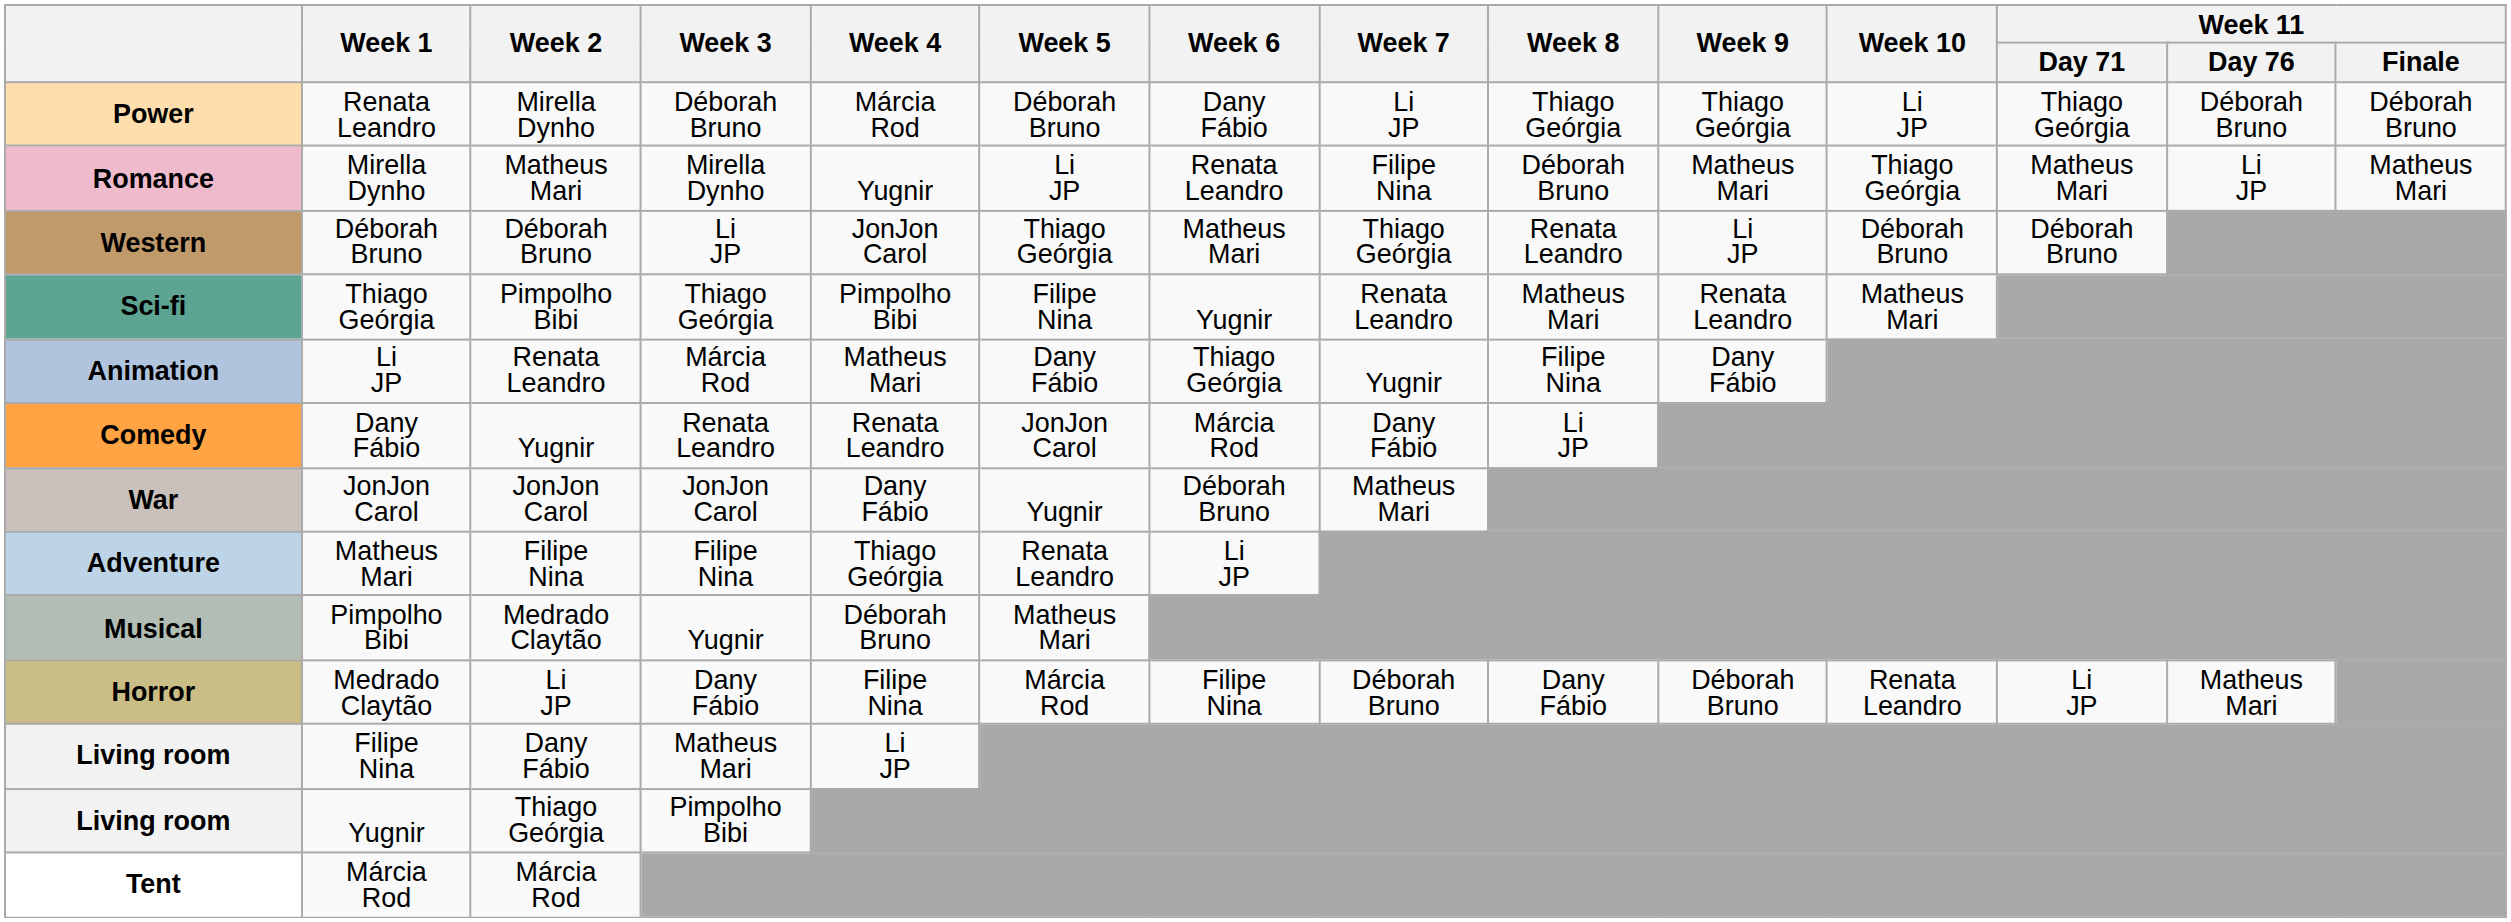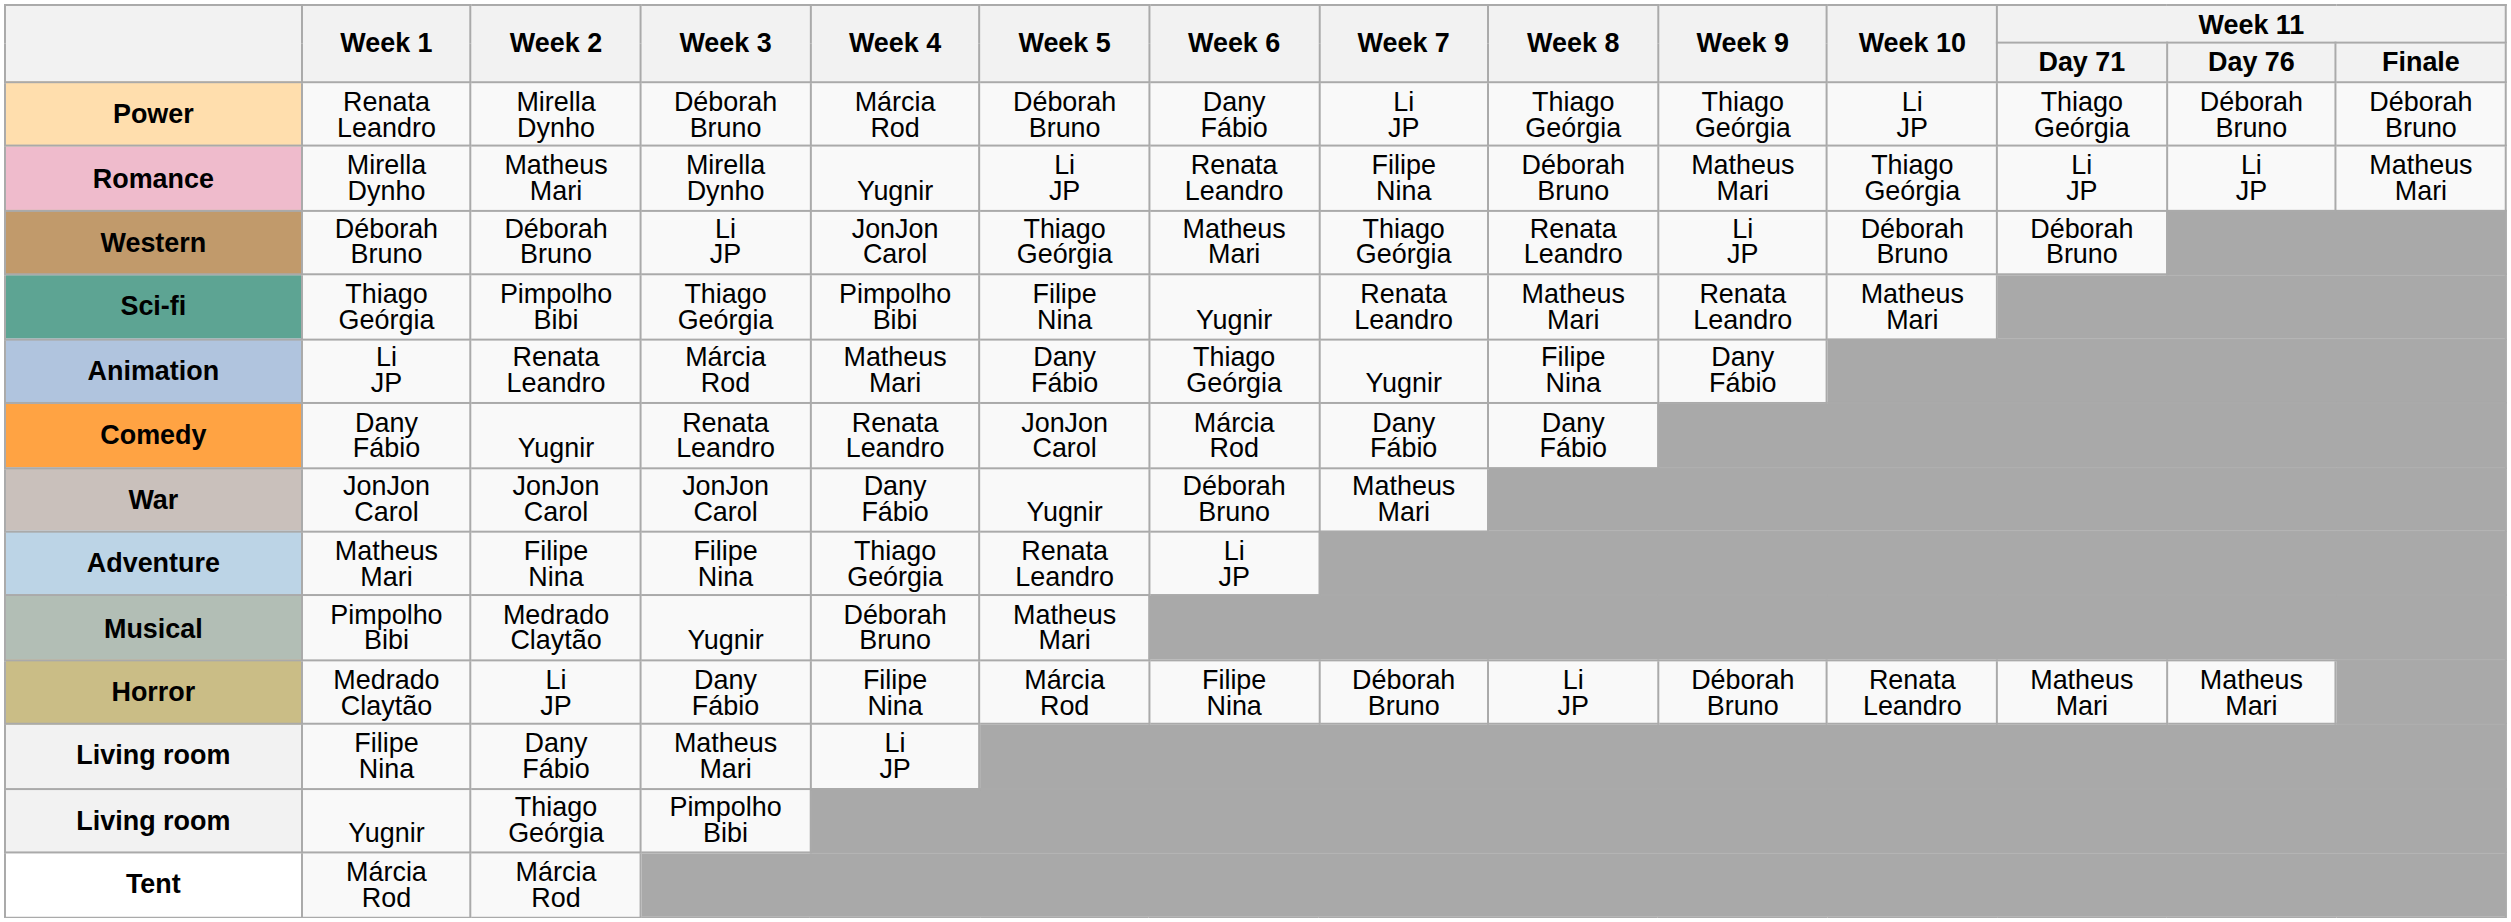(2082, 178) Matheus Mari -> (2082, 178) Li JP
(1573, 435) Li JP -> (1573, 435) Dany Fábio
(1573, 692) Dany Fábio -> (1573, 692) Li JP
(2082, 692) Li JP -> (2082, 692) Matheus Mari
